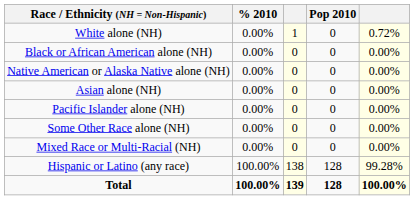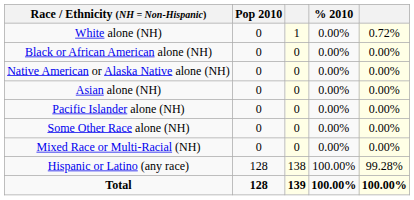columns swapped: (333, 14) <-> (258, 14)
